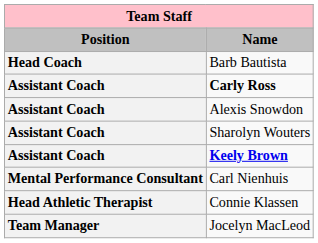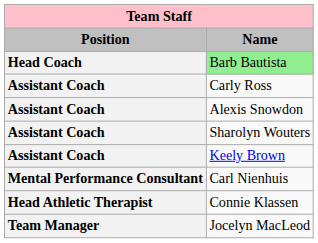(248, 63) no background -> (248, 63) lightgreen background
(243, 86) bold -> (241, 86) normal
(249, 156) bold -> (247, 156) normal
